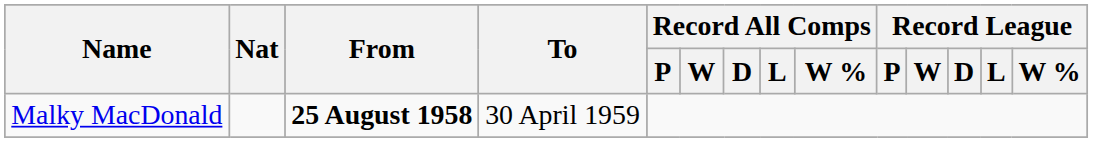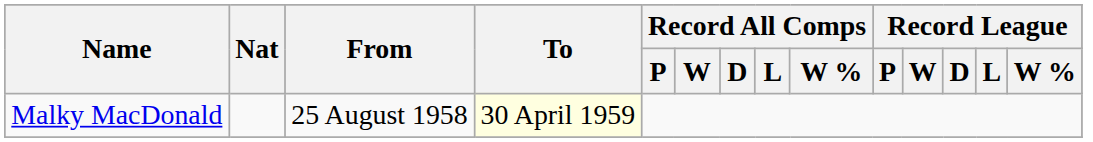(382, 114) bold -> (380, 114) normal
(563, 114) no background -> (558, 114) lightyellow background
